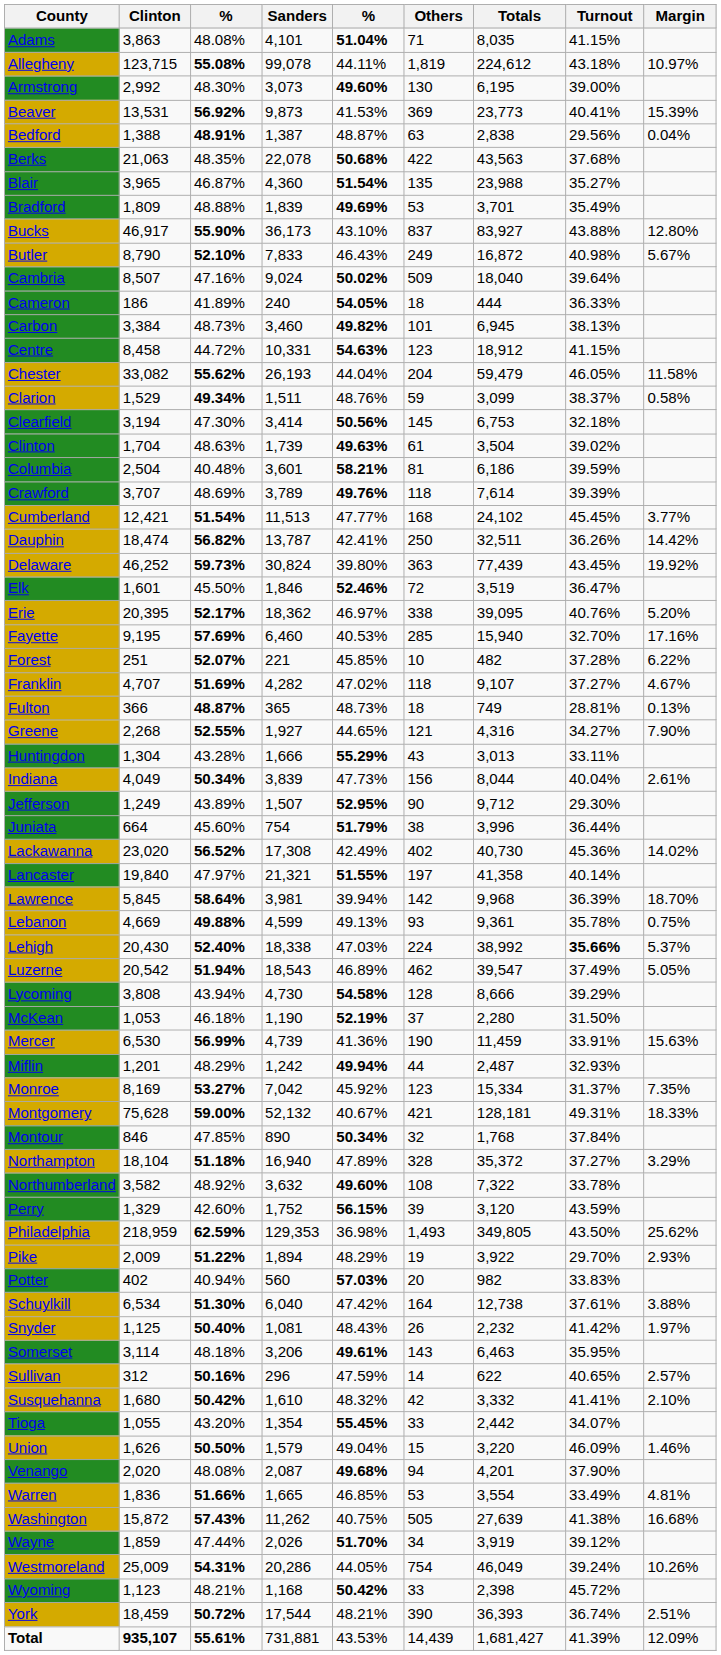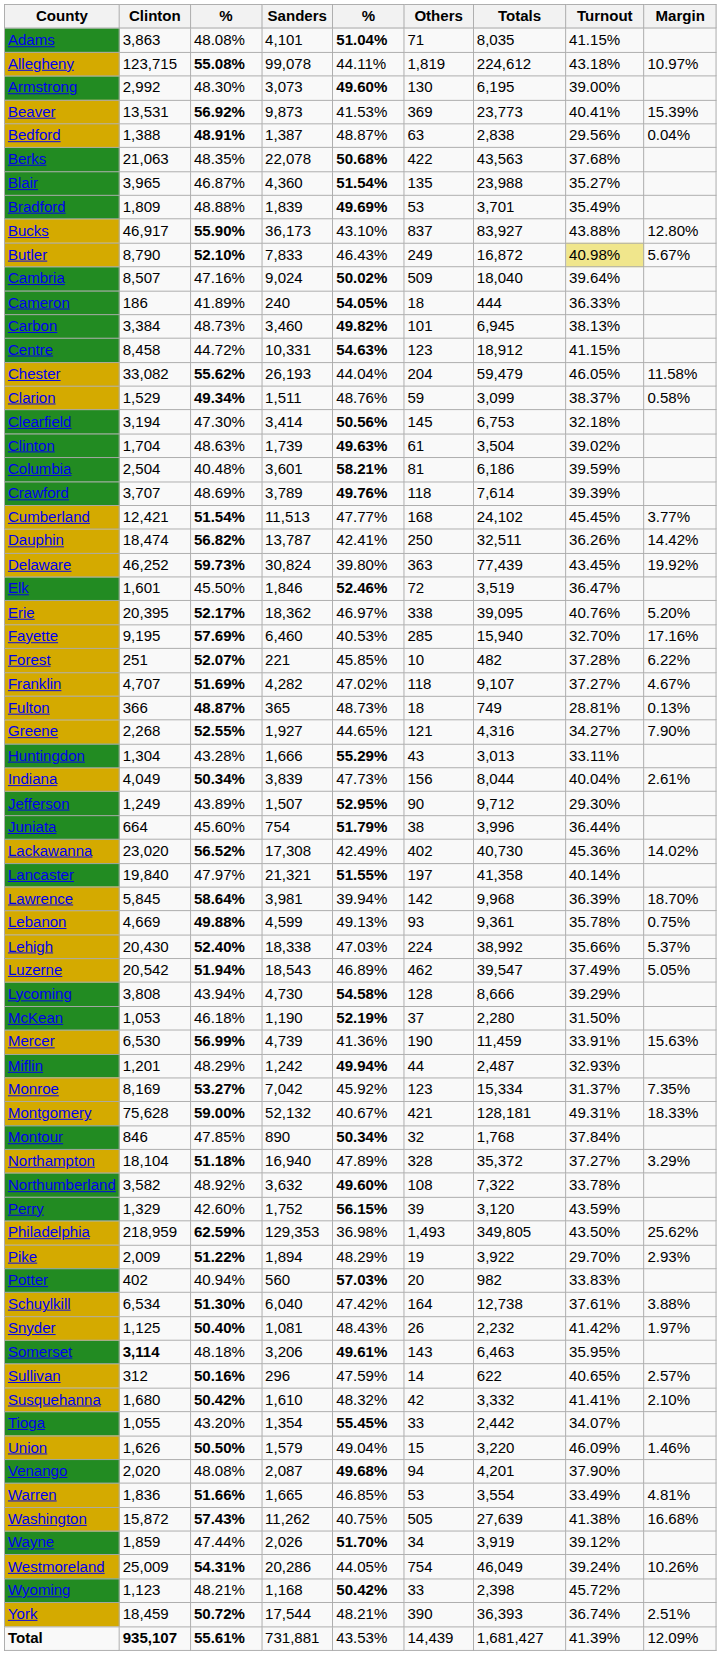(595, 254) no background -> (595, 254) khaki background
(595, 946) bold -> (595, 946) normal
(141, 1352) normal -> (141, 1352) bold
